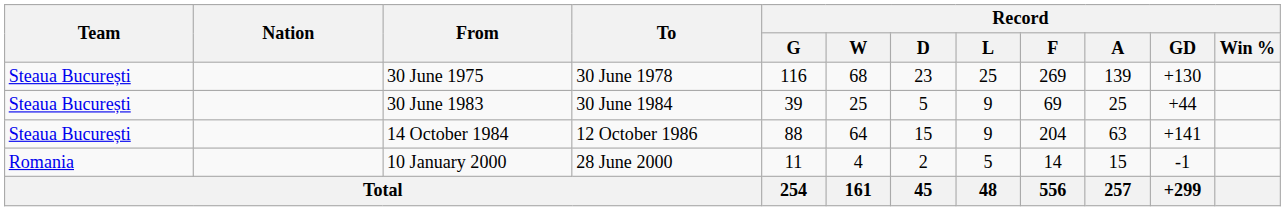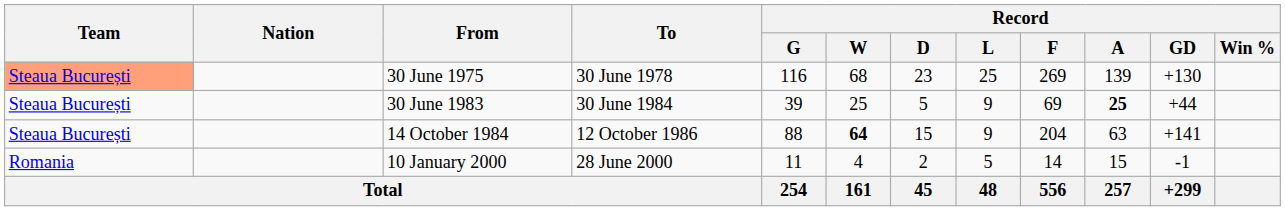(70, 76) no background -> (70, 76) lightsalmon background
(1118, 104) normal -> (1118, 104) bold
(858, 133) normal -> (858, 133) bold
